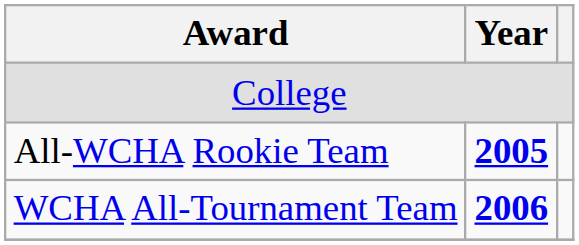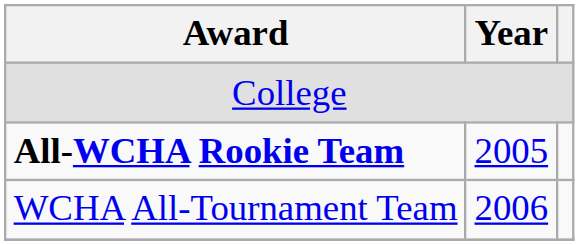(201, 150) normal -> (209, 150) bold
(511, 150) bold -> (511, 150) normal
(511, 208) bold -> (511, 208) normal
